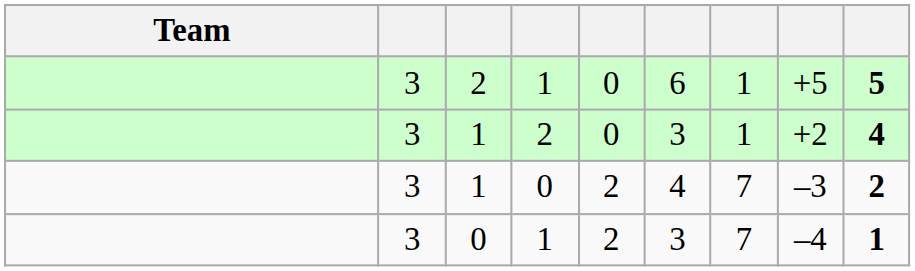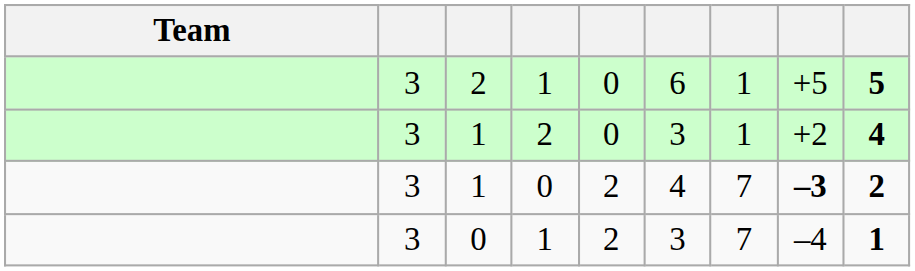(810, 186) normal -> (810, 186) bold
